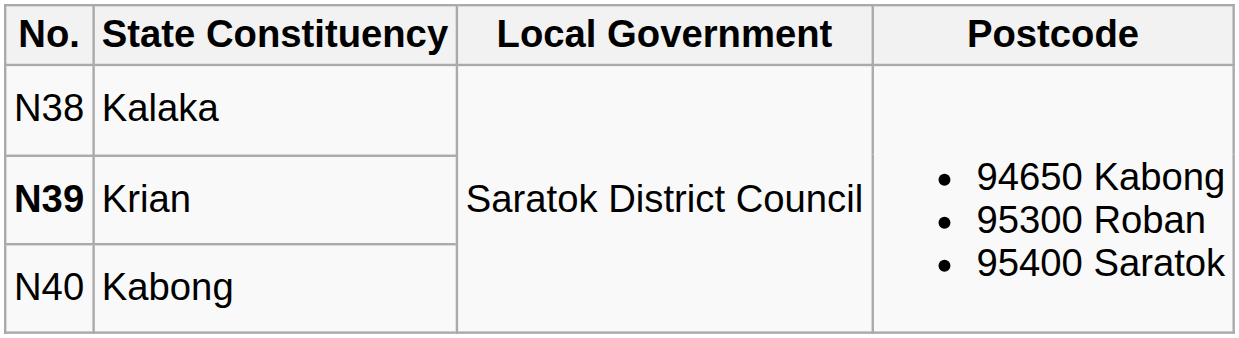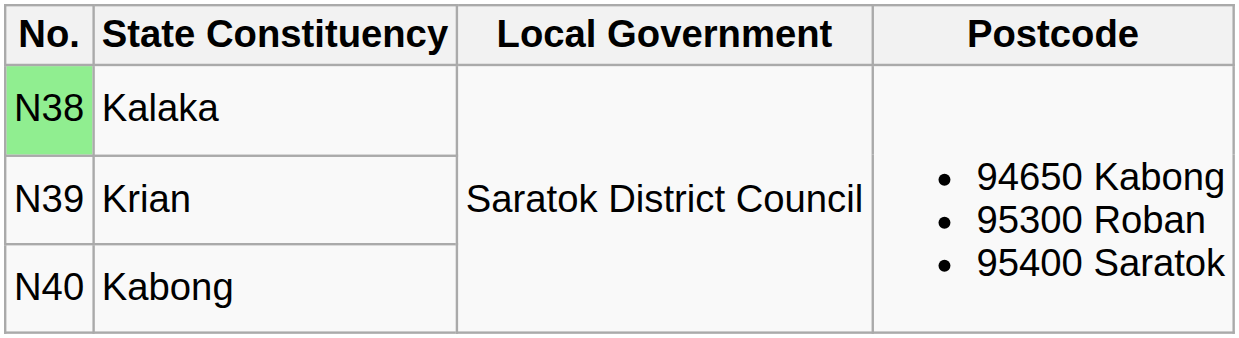(49, 109) no background -> (49, 109) lightgreen background
(49, 198) bold -> (49, 198) normal
